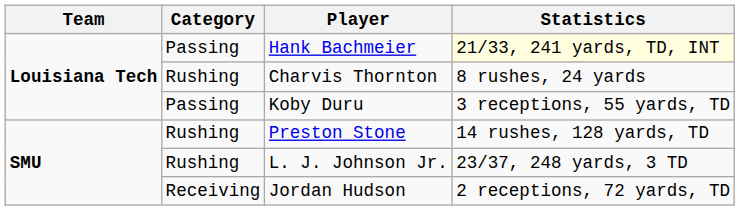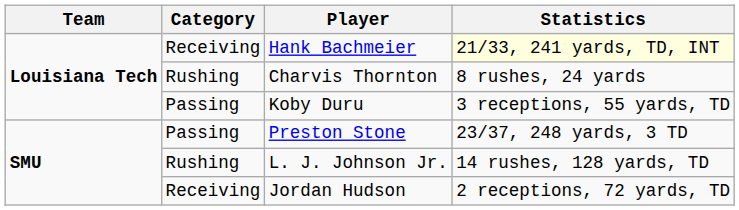(202, 48) Passing -> (213, 48) Receiving
(202, 134) Rushing -> (202, 134) Passing
(583, 134) 14 rushes, 128 yards, TD -> (572, 134) 23/37, 248 yards, 3 TD
(572, 163) 23/37, 248 yards, 3 TD -> (583, 163) 14 rushes, 128 yards, TD
